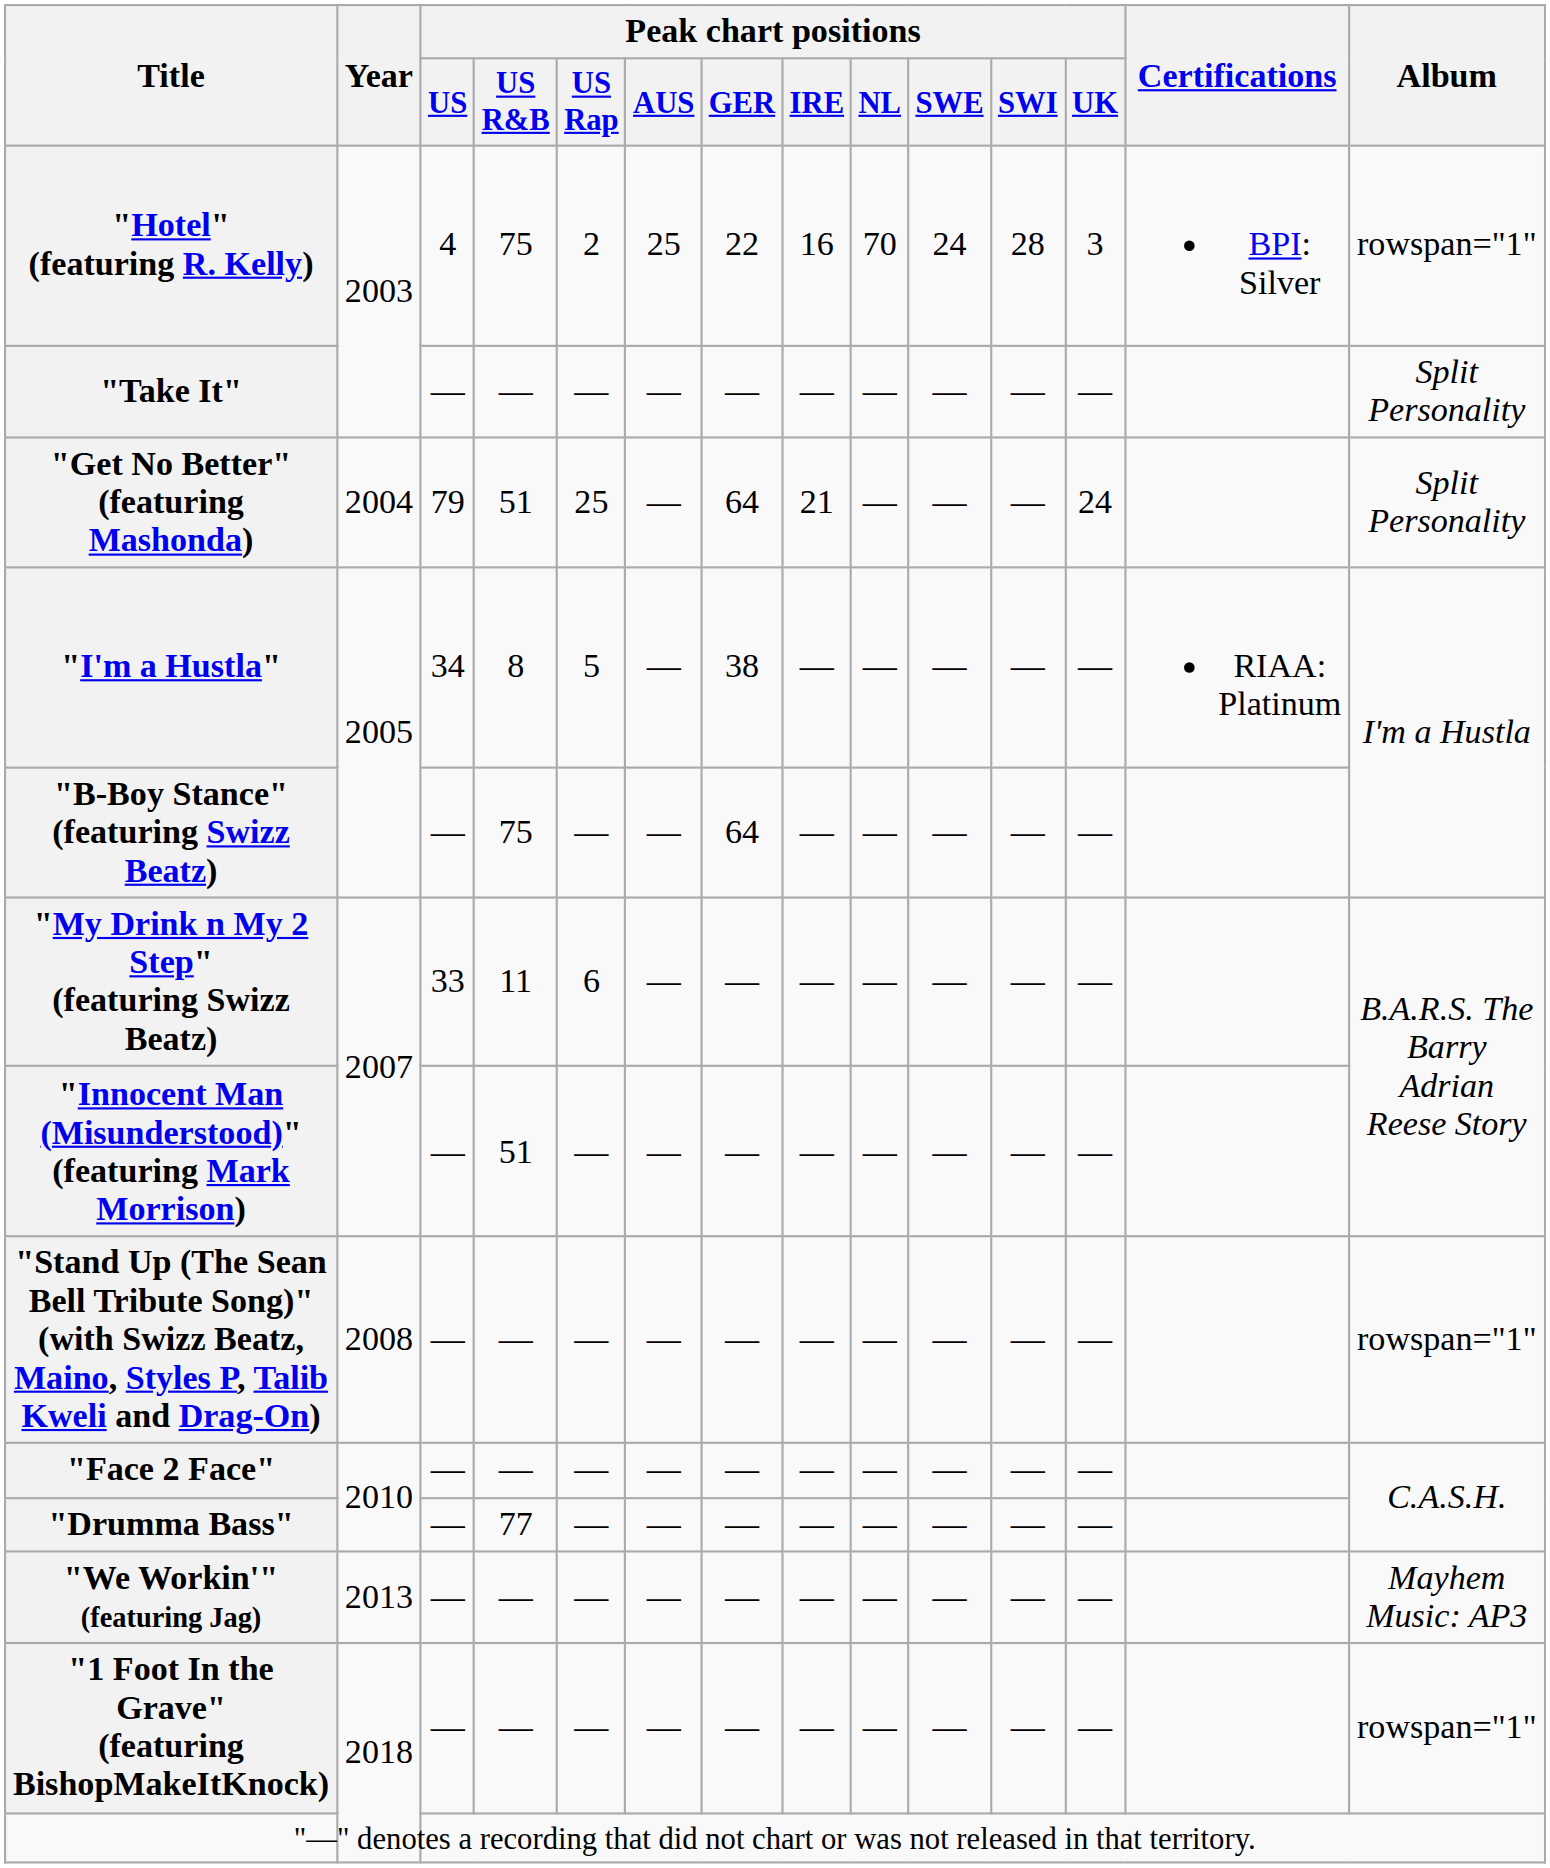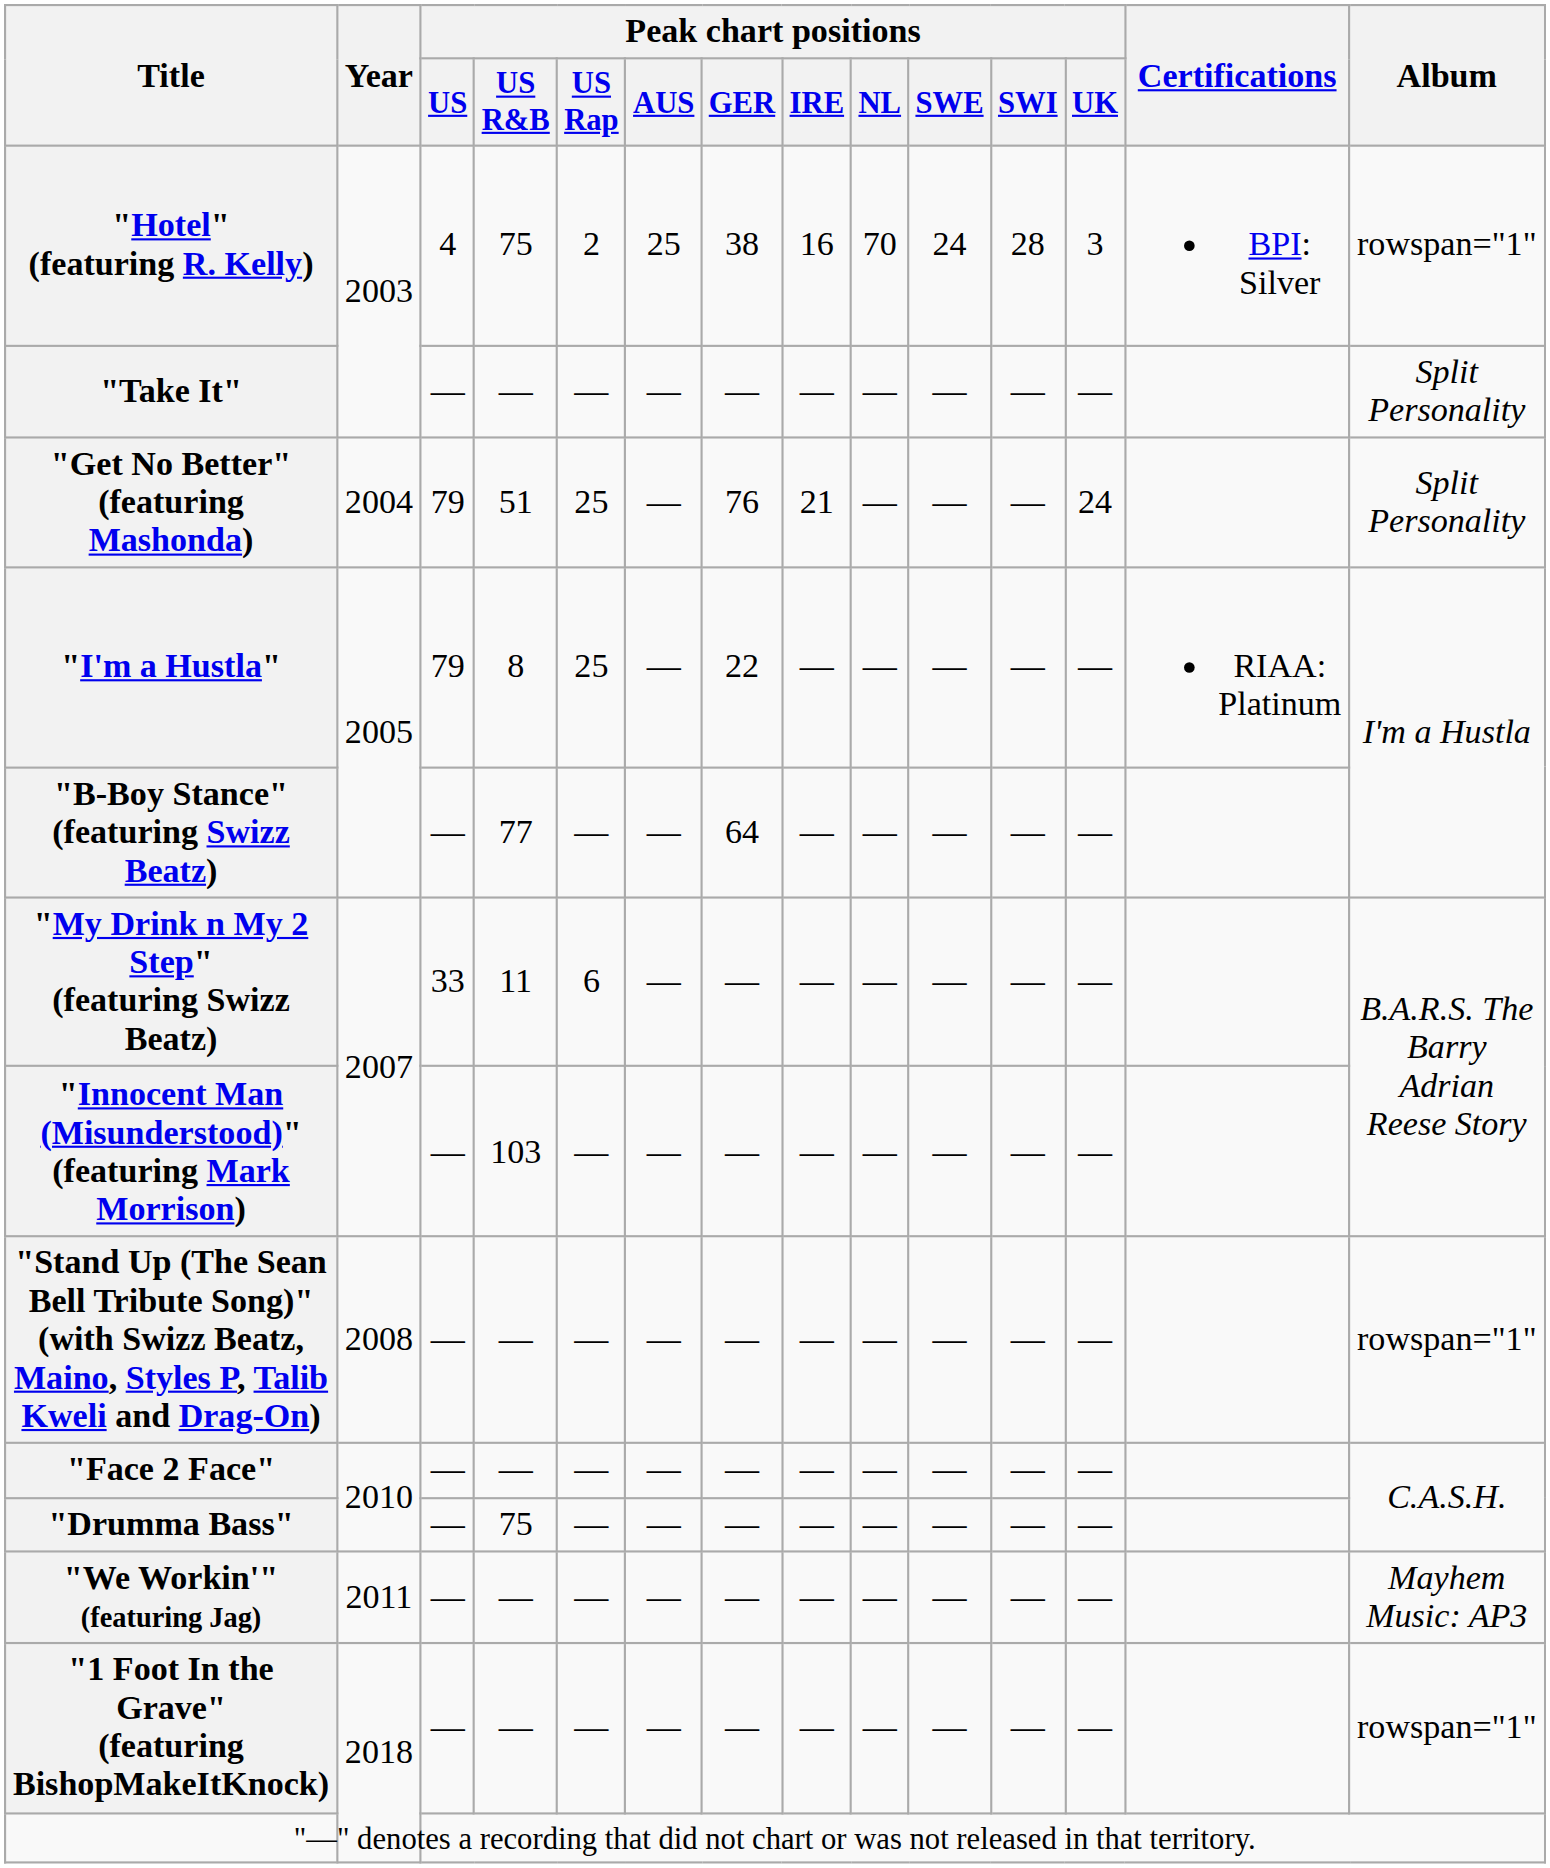(742, 244) 22 -> (742, 244) 38
(742, 501) 64 -> (742, 501) 76
(448, 666) 34 -> (448, 666) 79
(591, 666) 5 -> (591, 666) 25
(742, 666) 38 -> (742, 666) 22
(516, 831) 75 -> (516, 831) 77
(516, 1150) 51 -> (516, 1150) 103
(516, 1523) 77 -> (516, 1523) 75
(379, 1596) 2013 -> (379, 1596) 2011
